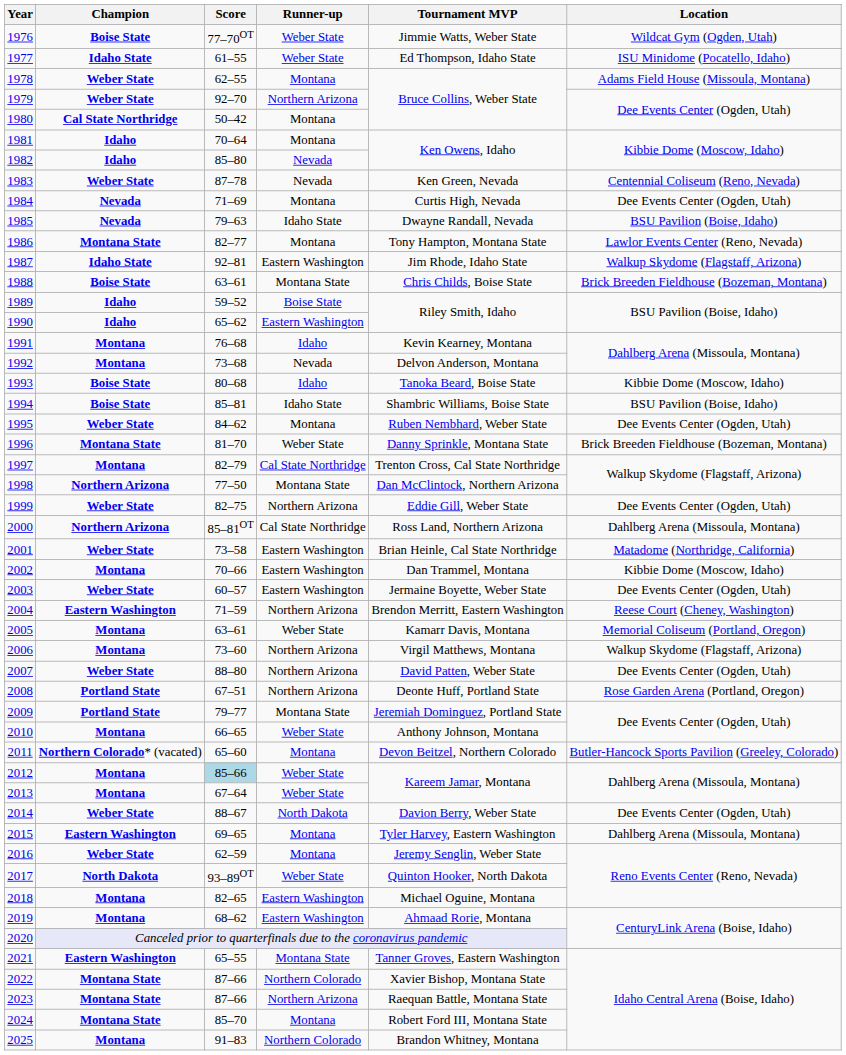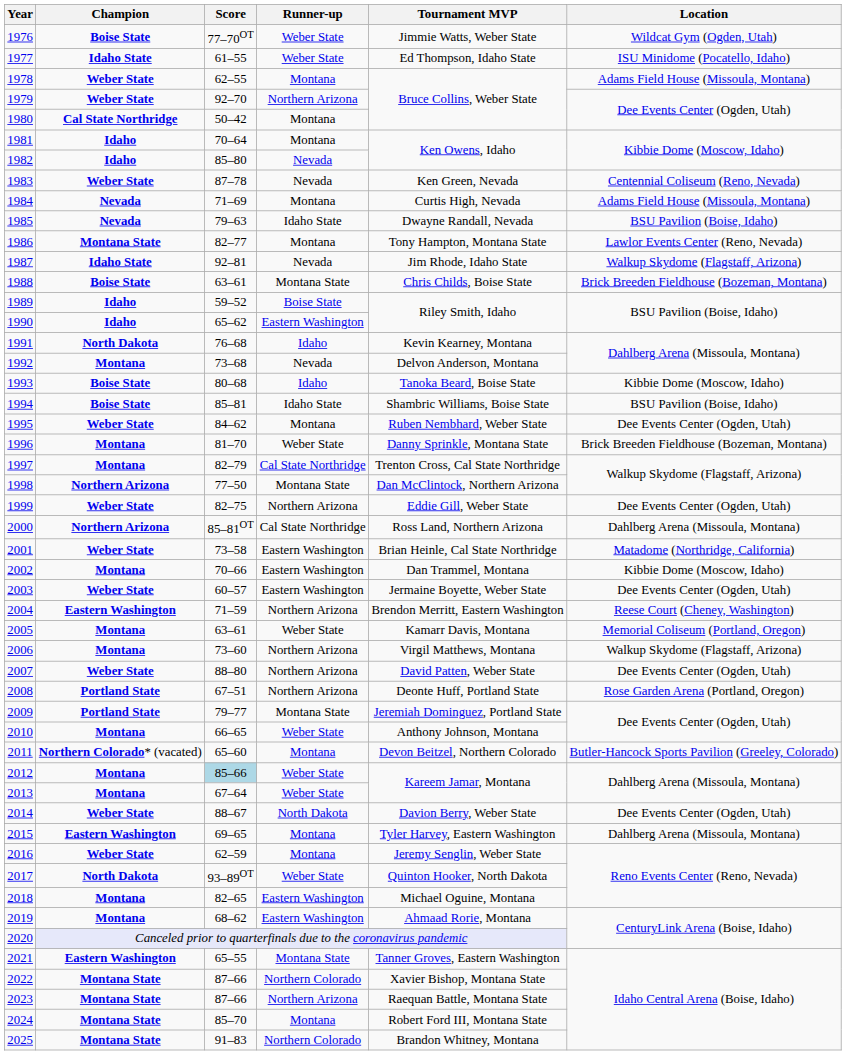(704, 200) Dee Events Center (Ogden, Utah) -> (704, 200) Adams Field House (Missoula, Montana)
(313, 261) Eastern Washington -> (313, 261) Nevada
(120, 342) Montana -> (120, 342) North Dakota
(120, 444) Montana State -> (120, 444) Montana
(120, 1040) Montana -> (120, 1040) Montana State
